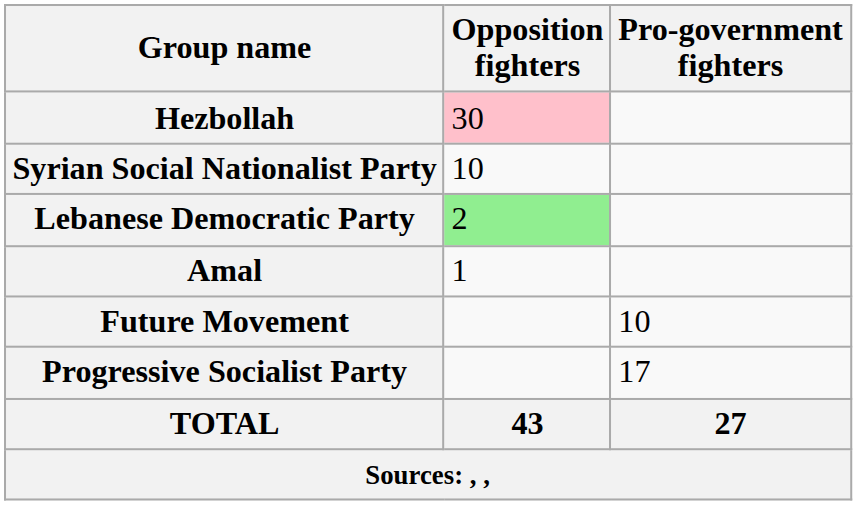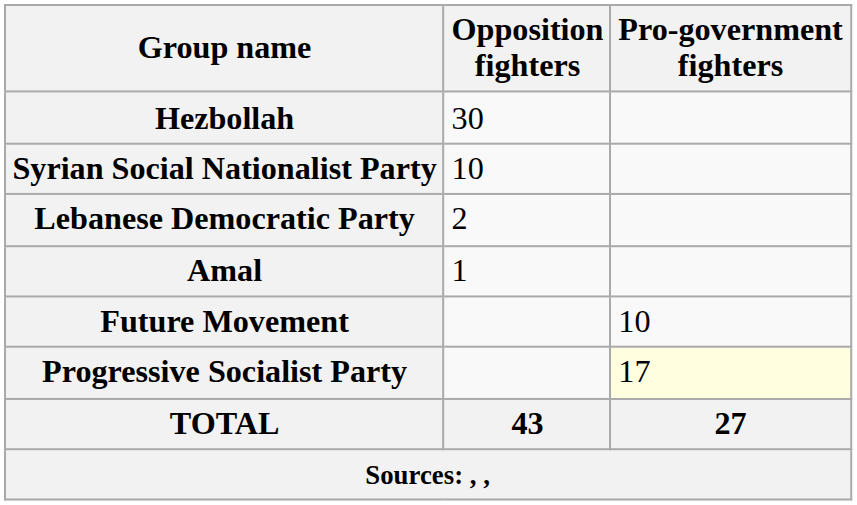(468, 117) pink background -> (468, 117) no background
(460, 219) lightgreen background -> (460, 219) no background
(634, 372) no background -> (634, 372) lightyellow background
